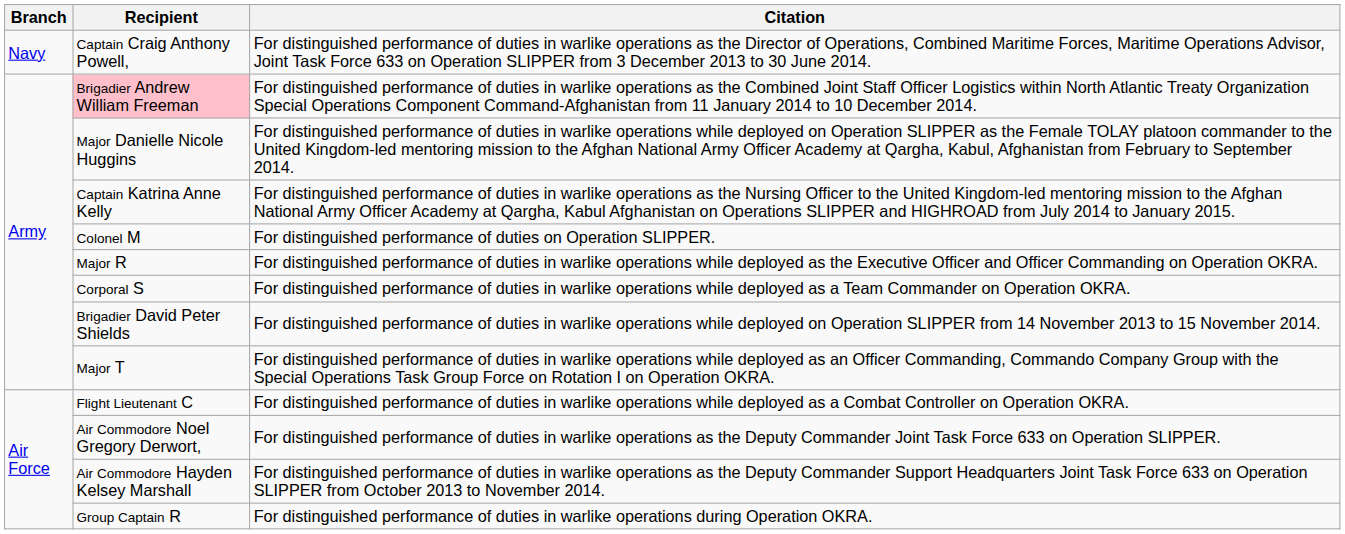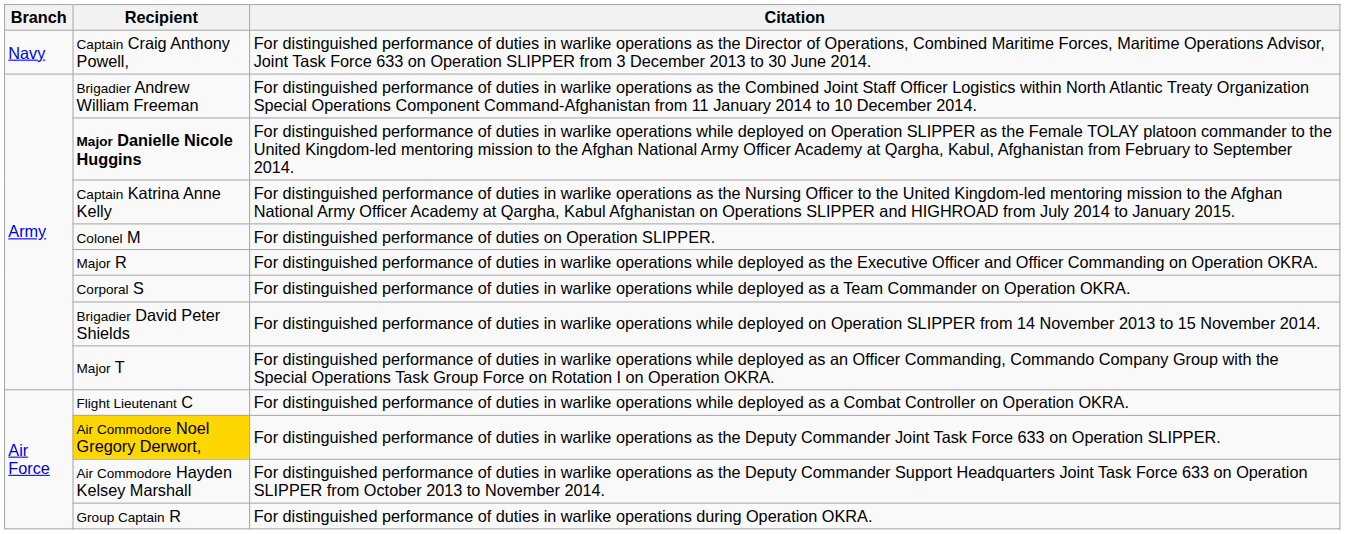(138, 96) pink background -> (138, 96) no background
(150, 149) normal -> (155, 149) bold
(143, 437) no background -> (143, 437) gold background
